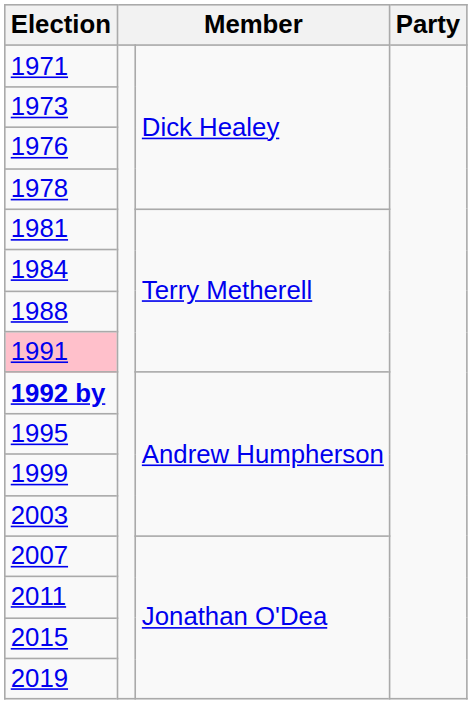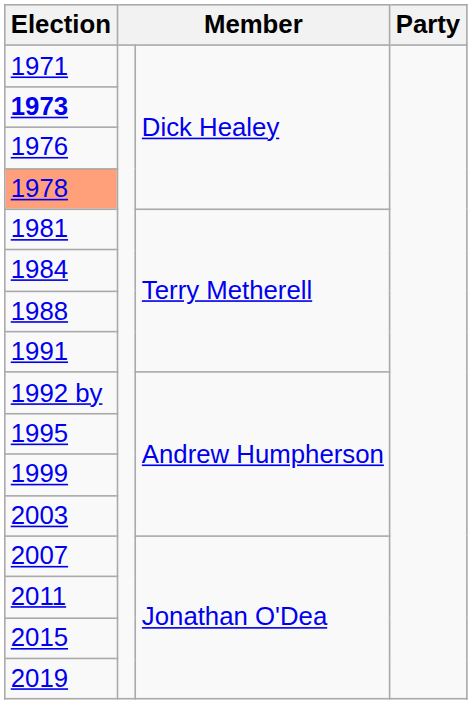(39, 106) normal -> (39, 106) bold
(39, 188) no background -> (39, 188) lightsalmon background
(39, 351) pink background -> (39, 351) no background
(58, 392) bold -> (57, 392) normal
